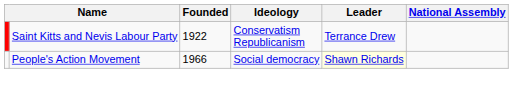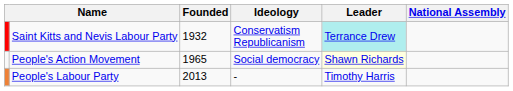(195, 36) 1922 -> (195, 36) 1932
(360, 36) no background -> (360, 36) paleturquoise background
(195, 59) 1966 -> (195, 59) 1965
+ row: (65, 77)
